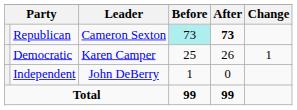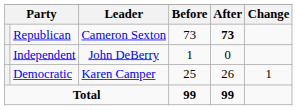(190, 34) paleturquoise background -> (190, 34) no background
rows swapped: (43, 54) <-> (44, 74)
